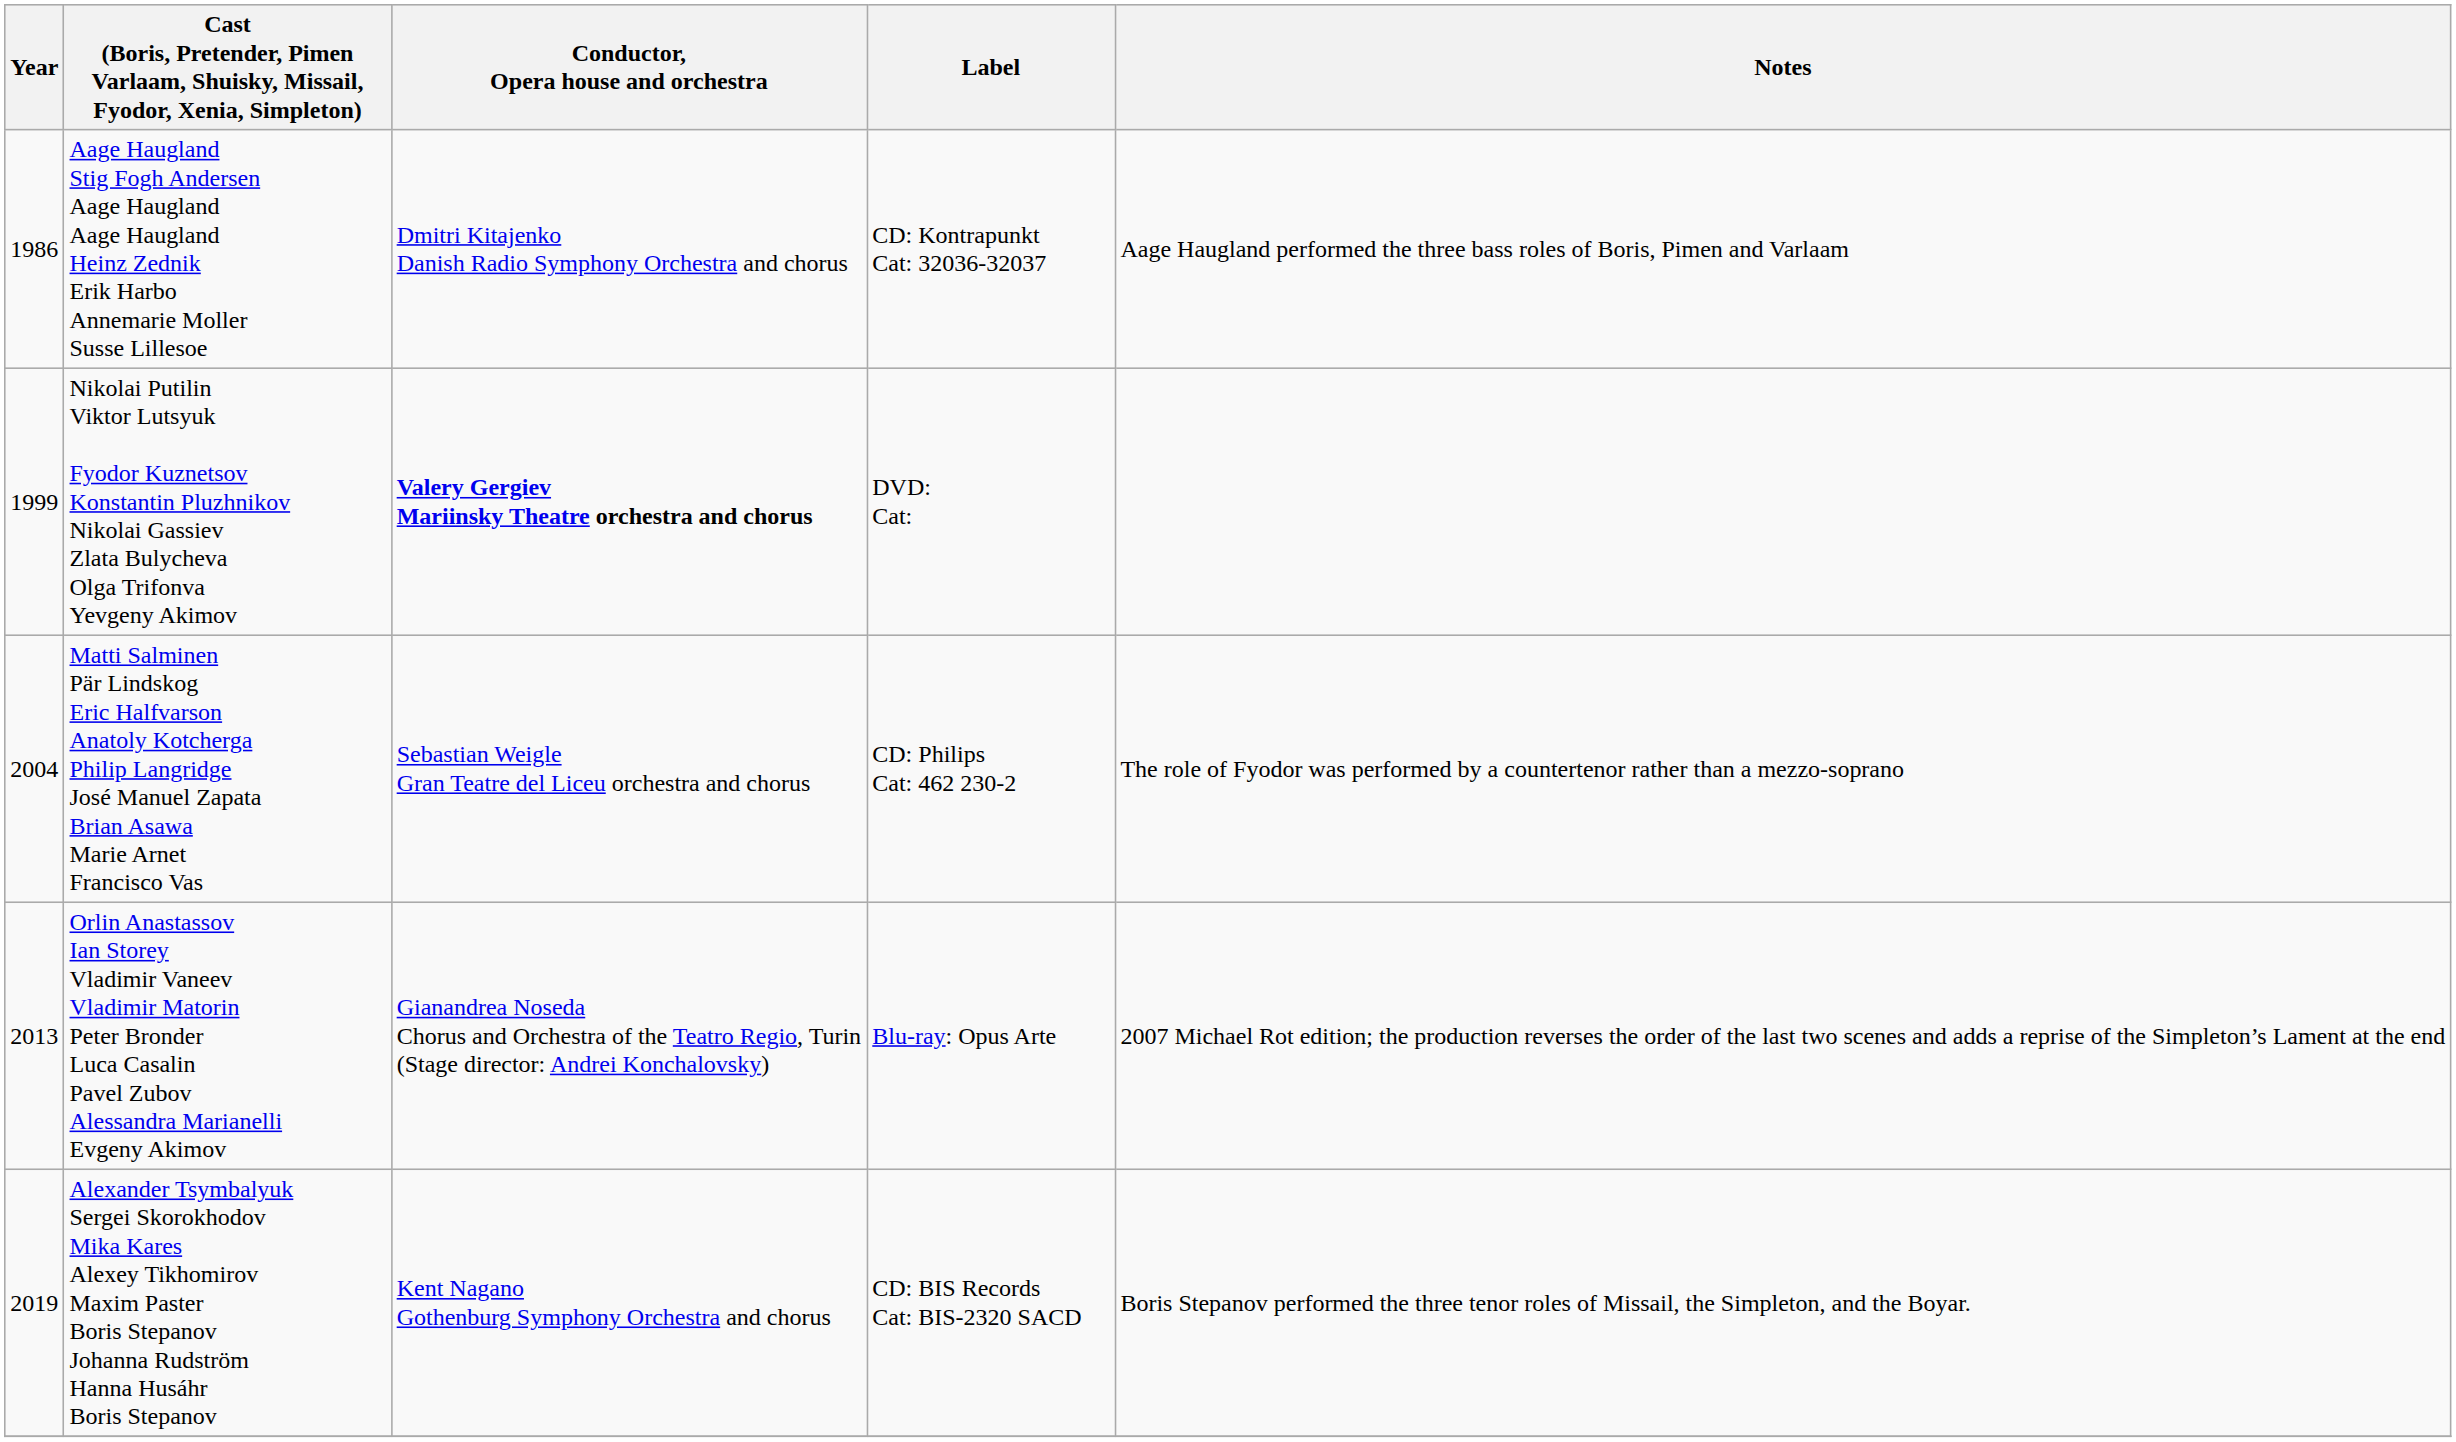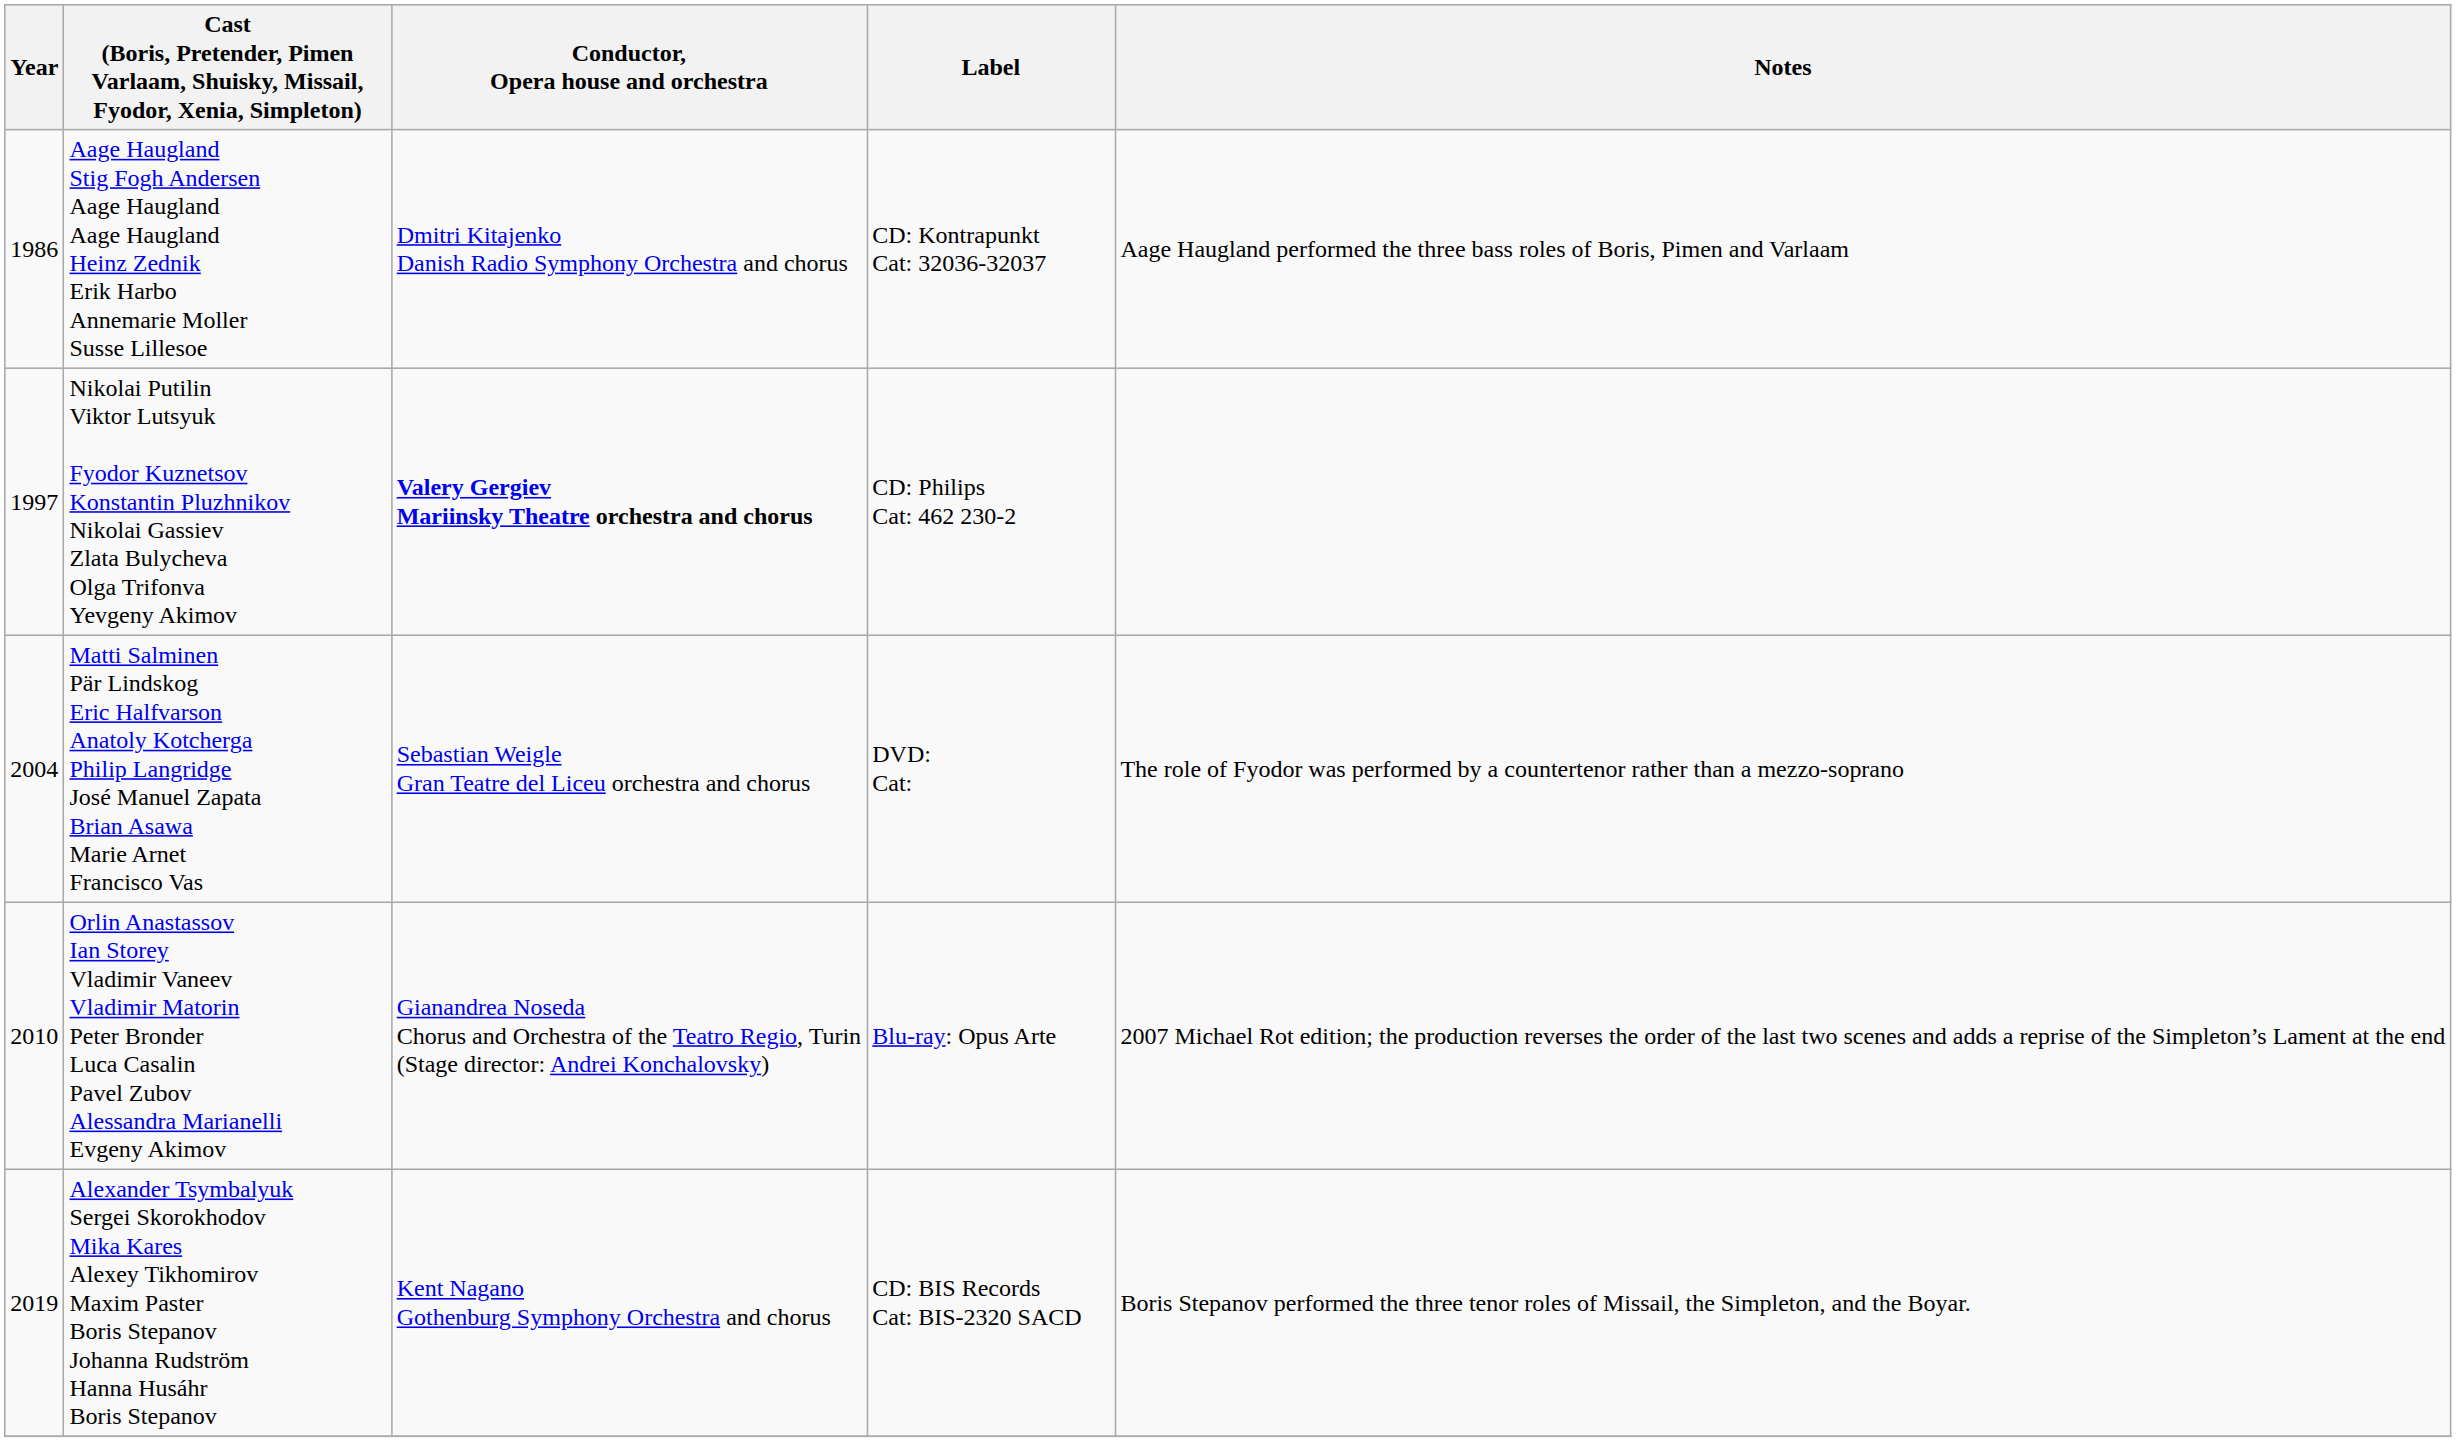(34, 501) 1999 -> (34, 501) 1997
(902, 501) DVD: Cat: -> (944, 501) CD: Philips Cat: 462 230-2
(944, 768) CD: Philips Cat: 462 230-2 -> (902, 768) DVD: Cat:
(34, 1036) 2013 -> (34, 1036) 2010
